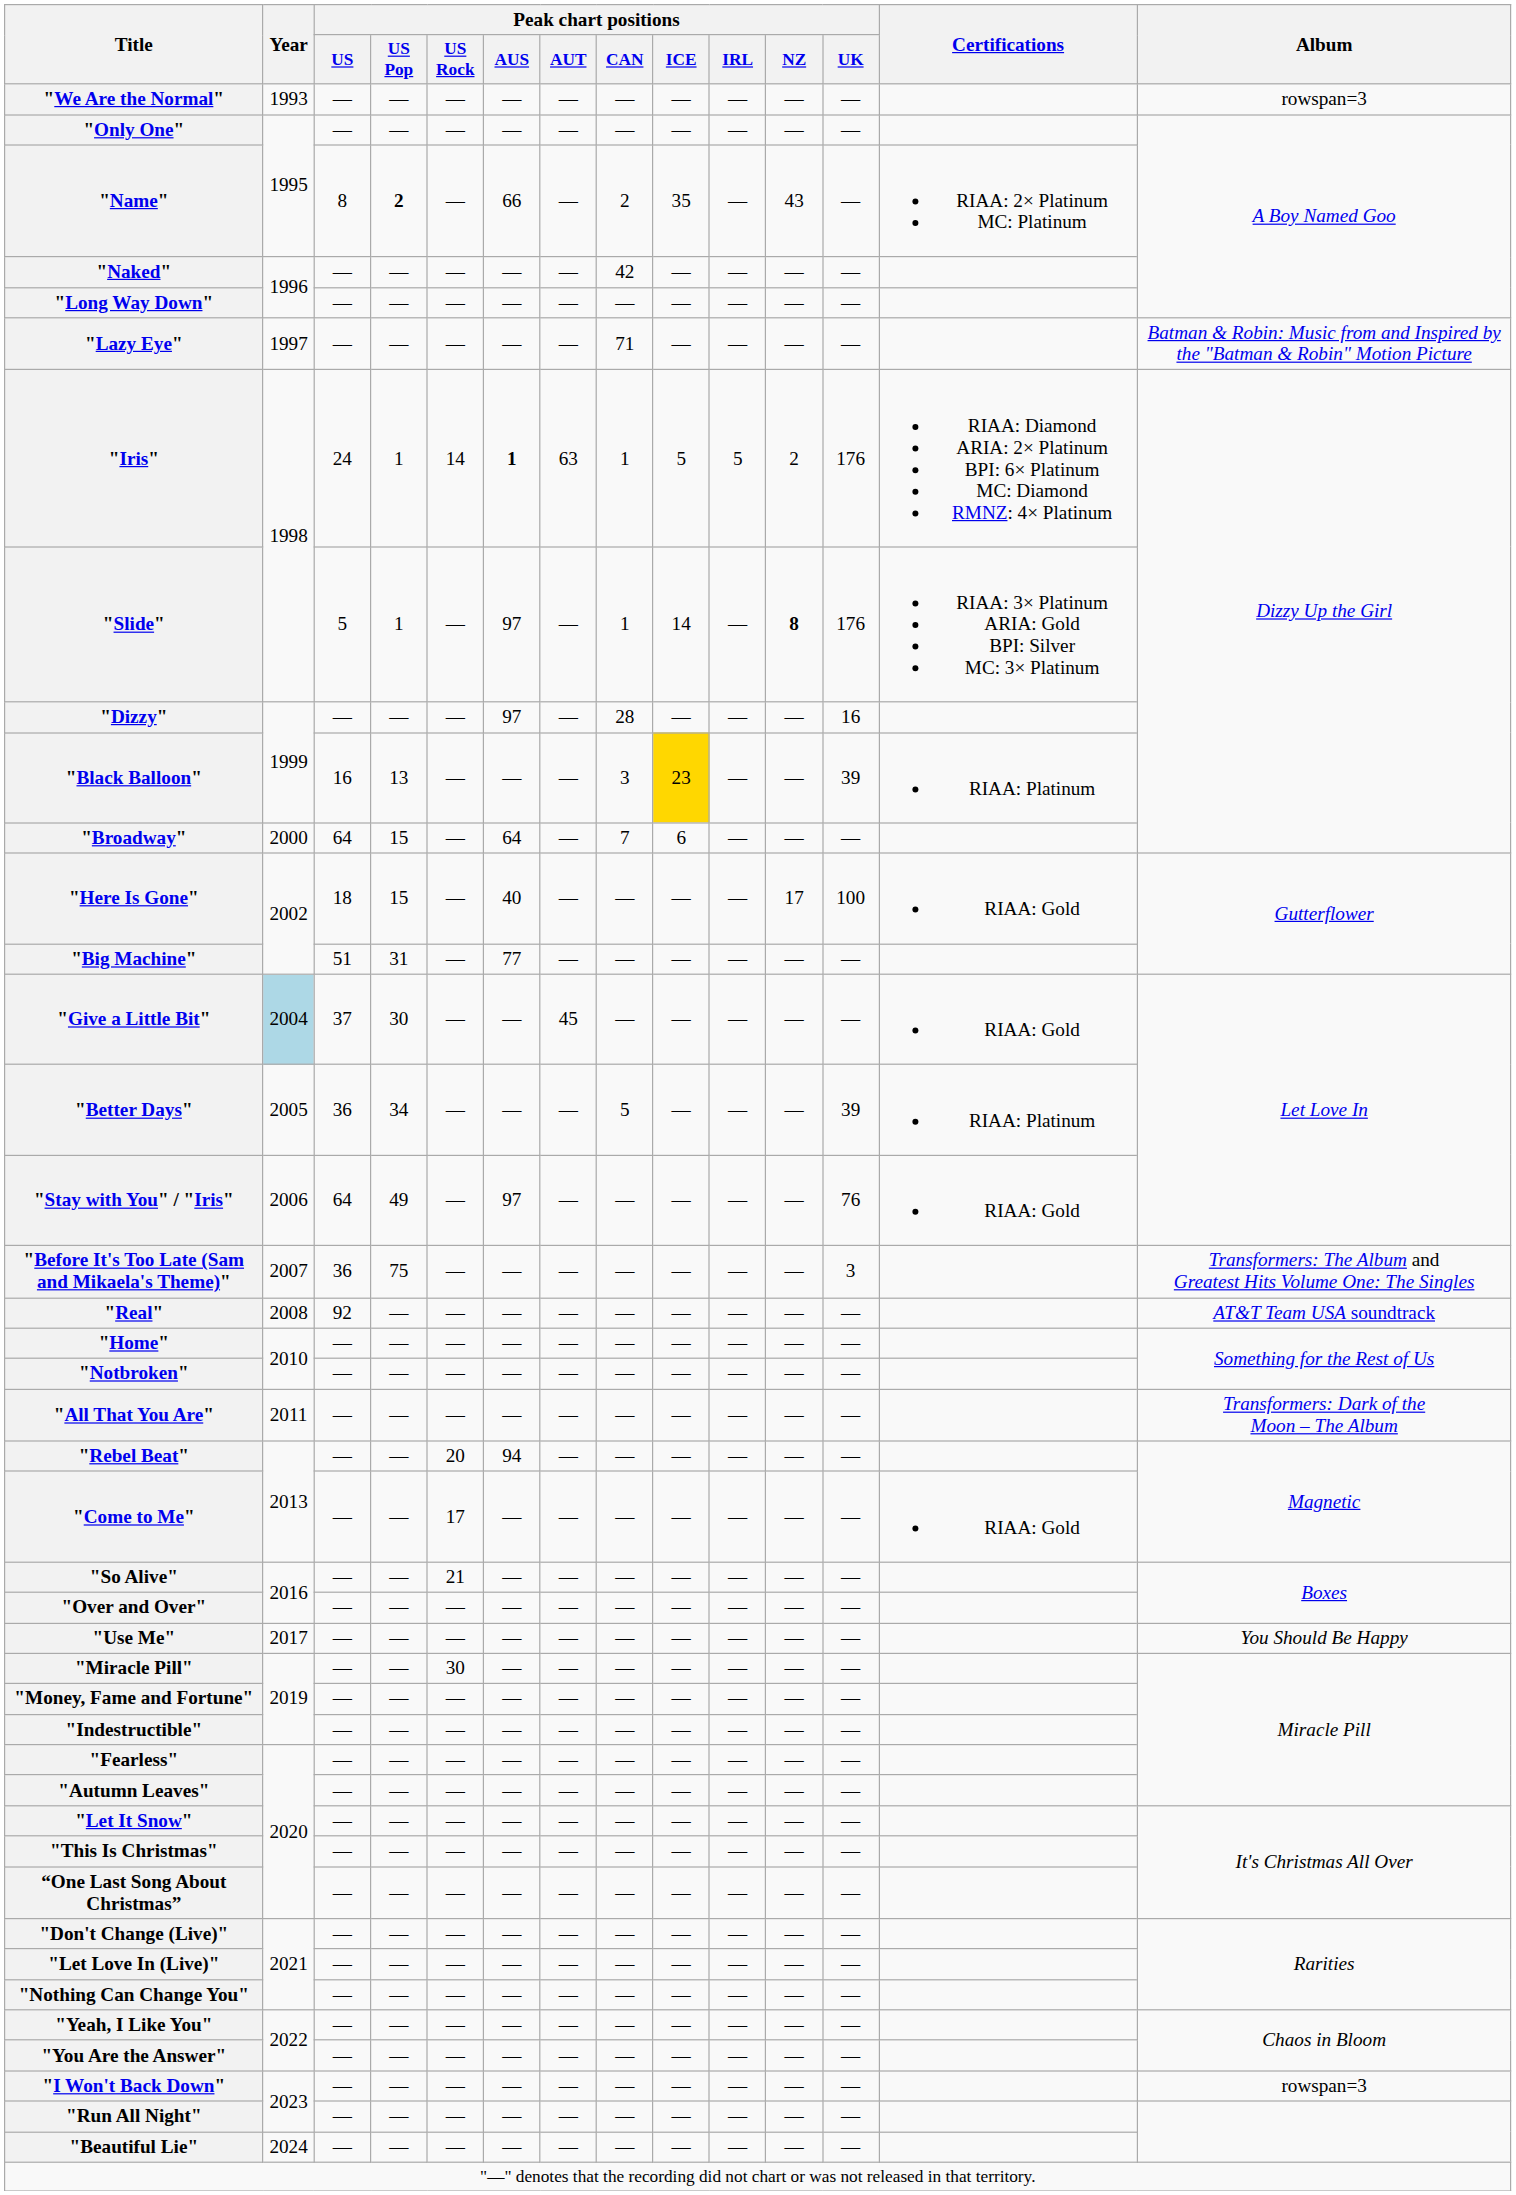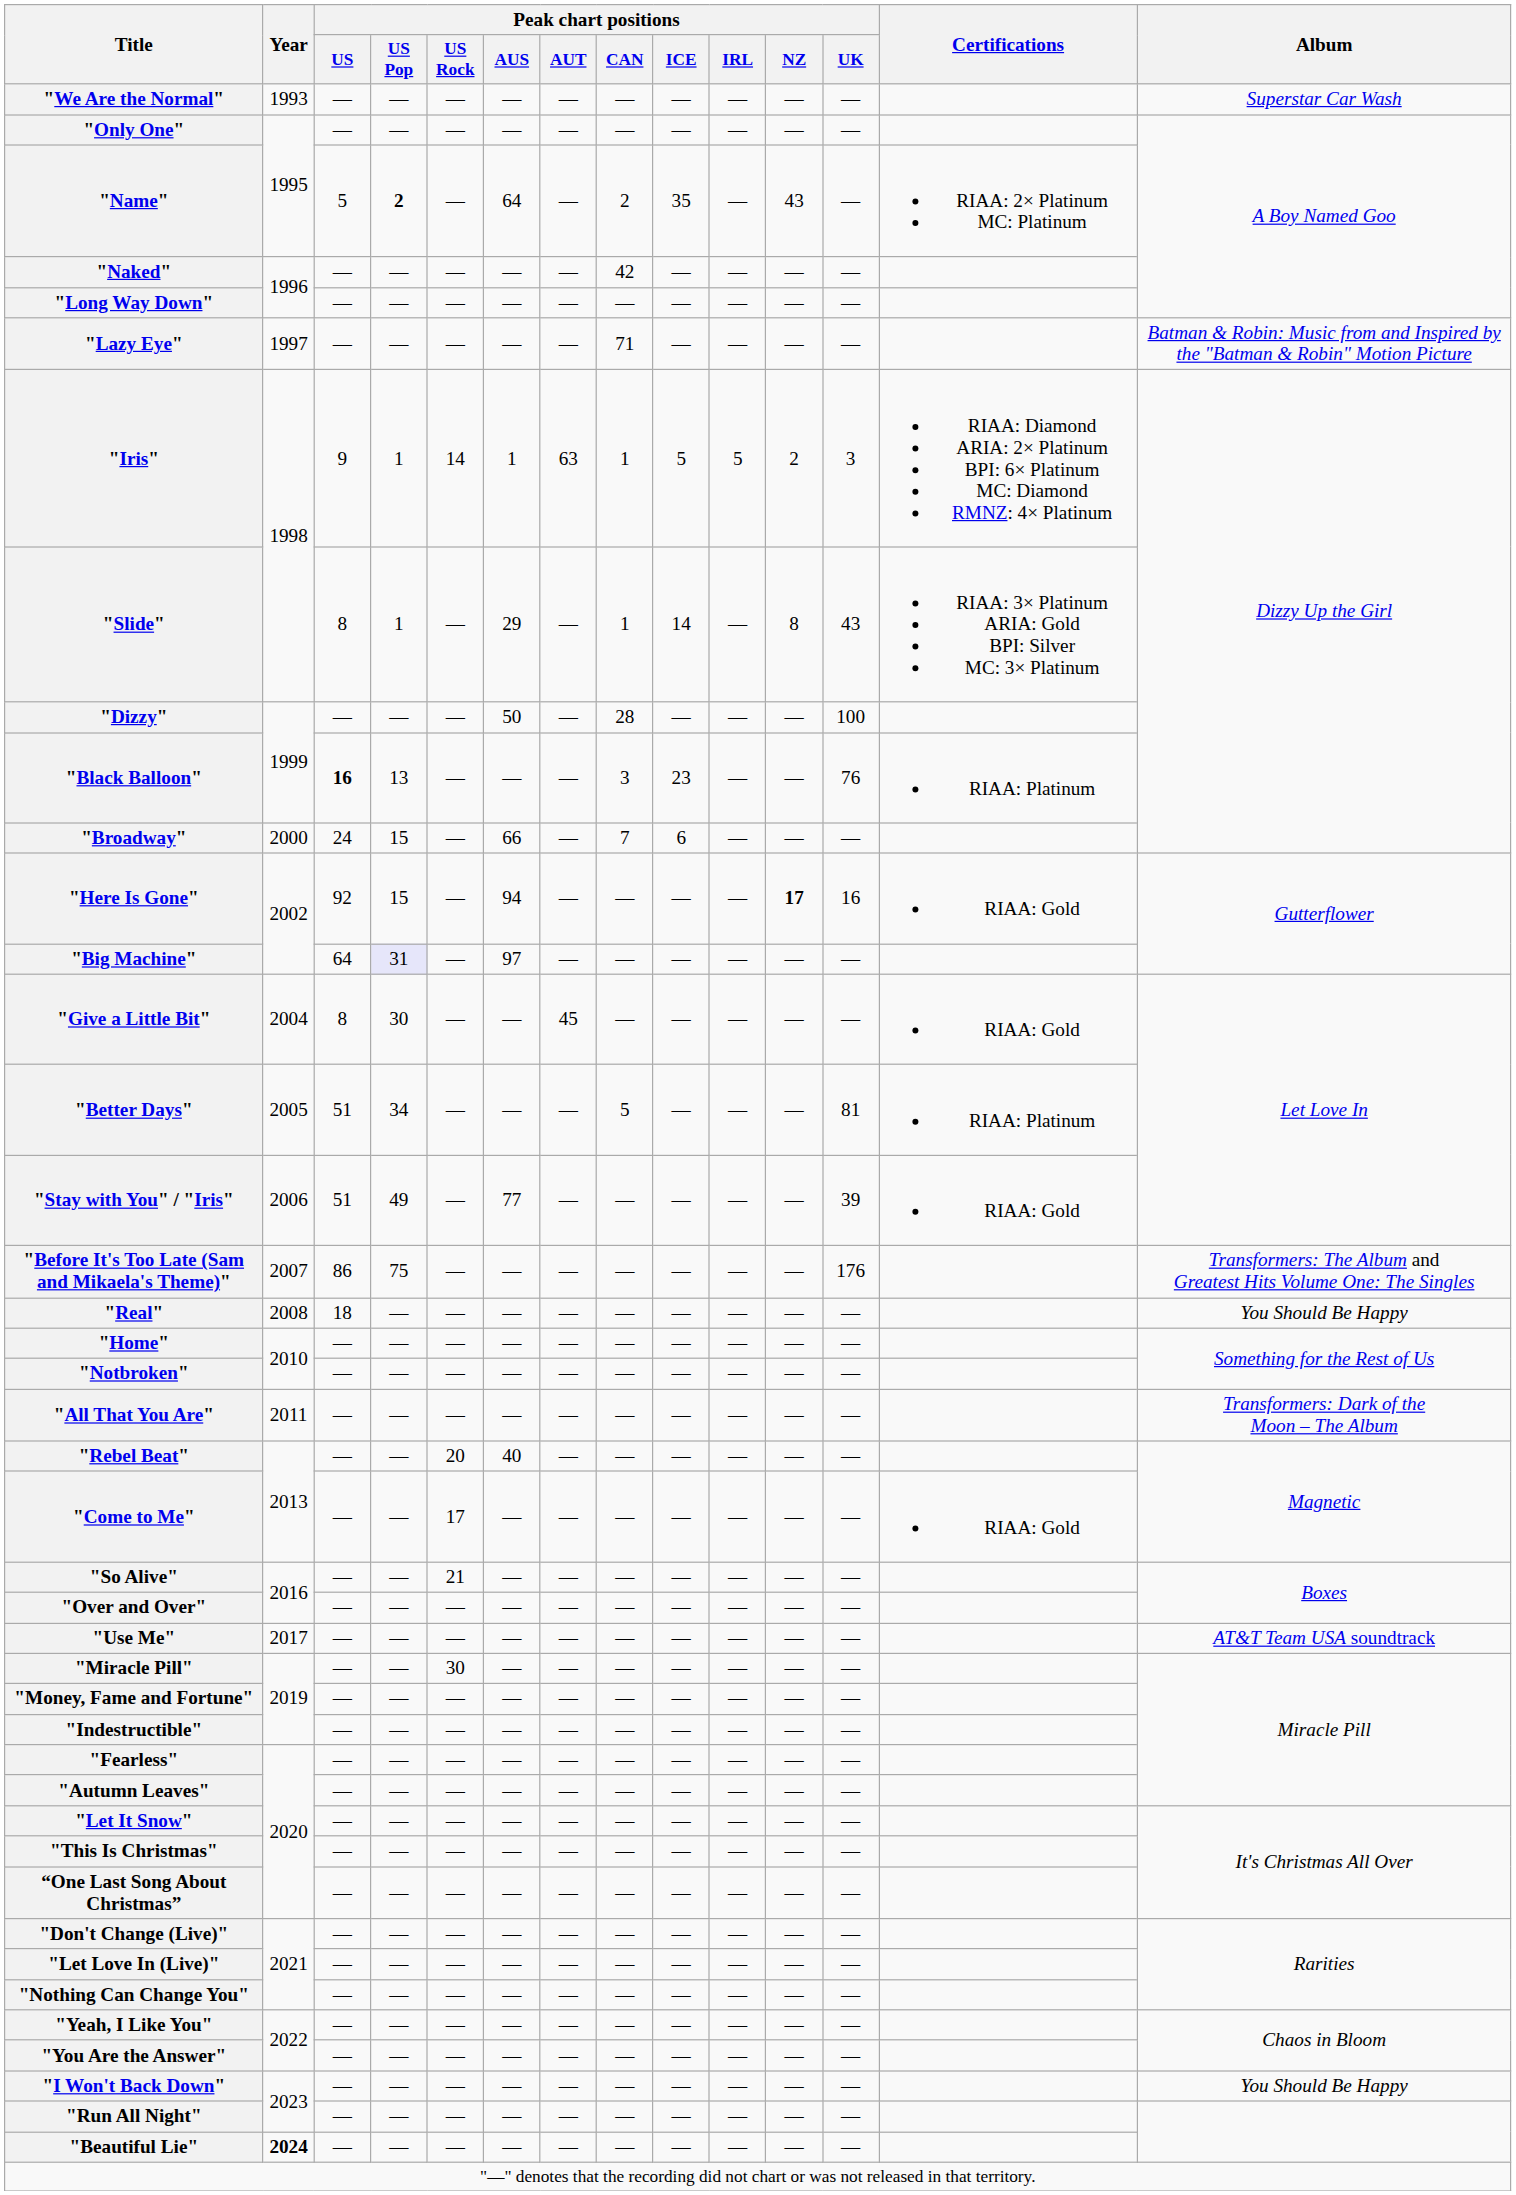(1324, 99) rowspan=3 -> (1324, 99) Superstar Car Wash
(342, 200) 8 -> (342, 200) 5
(512, 200) 66 -> (512, 200) 64
(342, 458) 24 -> (342, 458) 9
(512, 458) bold -> (512, 458) normal
(851, 458) 176 -> (851, 458) 3
(342, 624) 5 -> (342, 624) 8
(512, 624) 97 -> (512, 624) 29
(794, 624) bold -> (794, 624) normal
(851, 624) 176 -> (851, 624) 43
(512, 717) 97 -> (512, 717) 50
(851, 717) 16 -> (851, 717) 100
(342, 777) normal -> (342, 777) bold
(681, 777) gold background -> (681, 777) no background
(851, 777) 39 -> (851, 777) 76
(342, 837) 64 -> (342, 837) 24
(512, 837) 64 -> (512, 837) 66
(342, 898) 18 -> (342, 898) 92
(512, 898) 40 -> (512, 898) 94
(794, 898) normal -> (794, 898) bold
(851, 898) 100 -> (851, 898) 16
(342, 958) 51 -> (342, 958) 64
(399, 958) no background -> (399, 958) lavender background
(512, 958) 77 -> (512, 958) 97
(289, 1019) lightblue background -> (289, 1019) no background
(342, 1019) 37 -> (342, 1019) 8
(342, 1109) 36 -> (342, 1109) 51
(851, 1109) 39 -> (851, 1109) 81
(342, 1200) 64 -> (342, 1200) 51
(512, 1200) 97 -> (512, 1200) 77
(851, 1200) 76 -> (851, 1200) 39
(342, 1271) 36 -> (342, 1271) 86
(851, 1271) 3 -> (851, 1271) 176
(342, 1312) 92 -> (342, 1312) 18
(1324, 1312) AT&T Team USA soundtrack -> (1324, 1312) You Should Be Happy
(512, 1456) 94 -> (512, 1456) 40
(1324, 1637) You Should Be Happy -> (1324, 1637) AT&T Team USA soundtrack
(1324, 2085) rowspan=3 -> (1324, 2085) You Should Be Happy
(289, 2146) normal -> (289, 2146) bold
